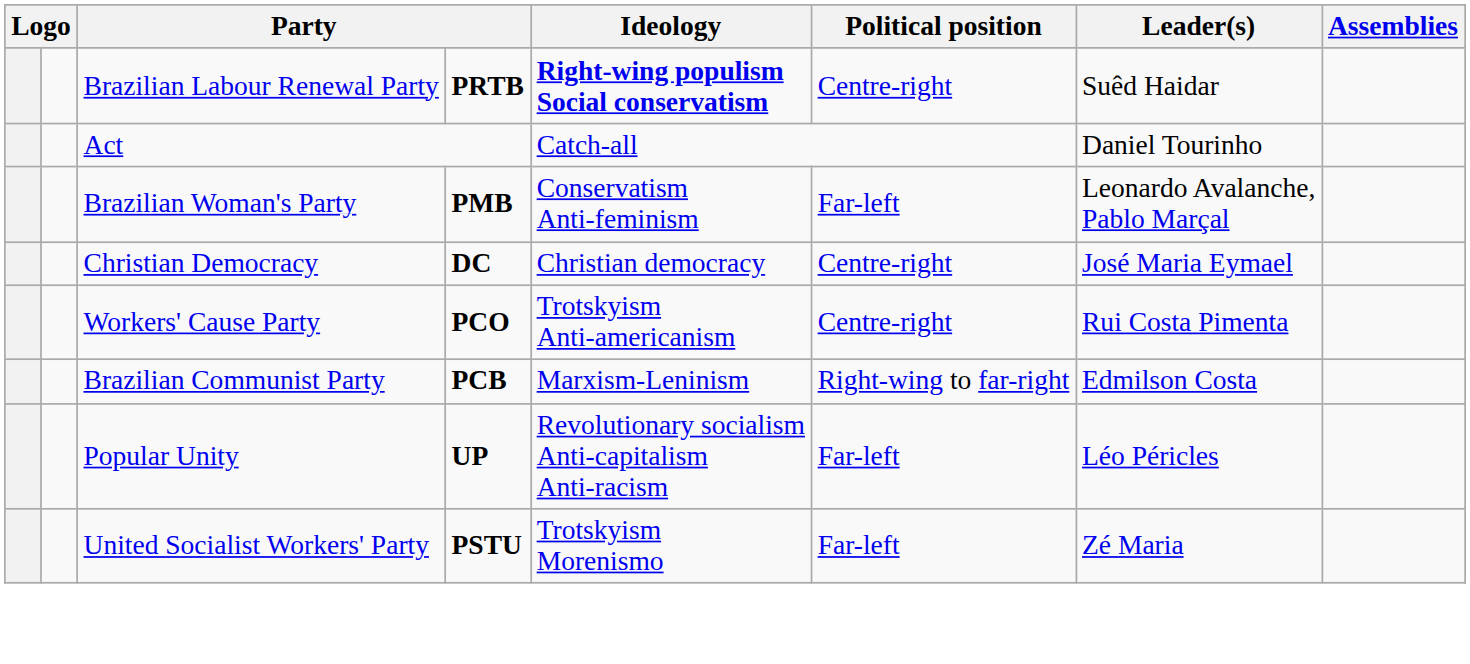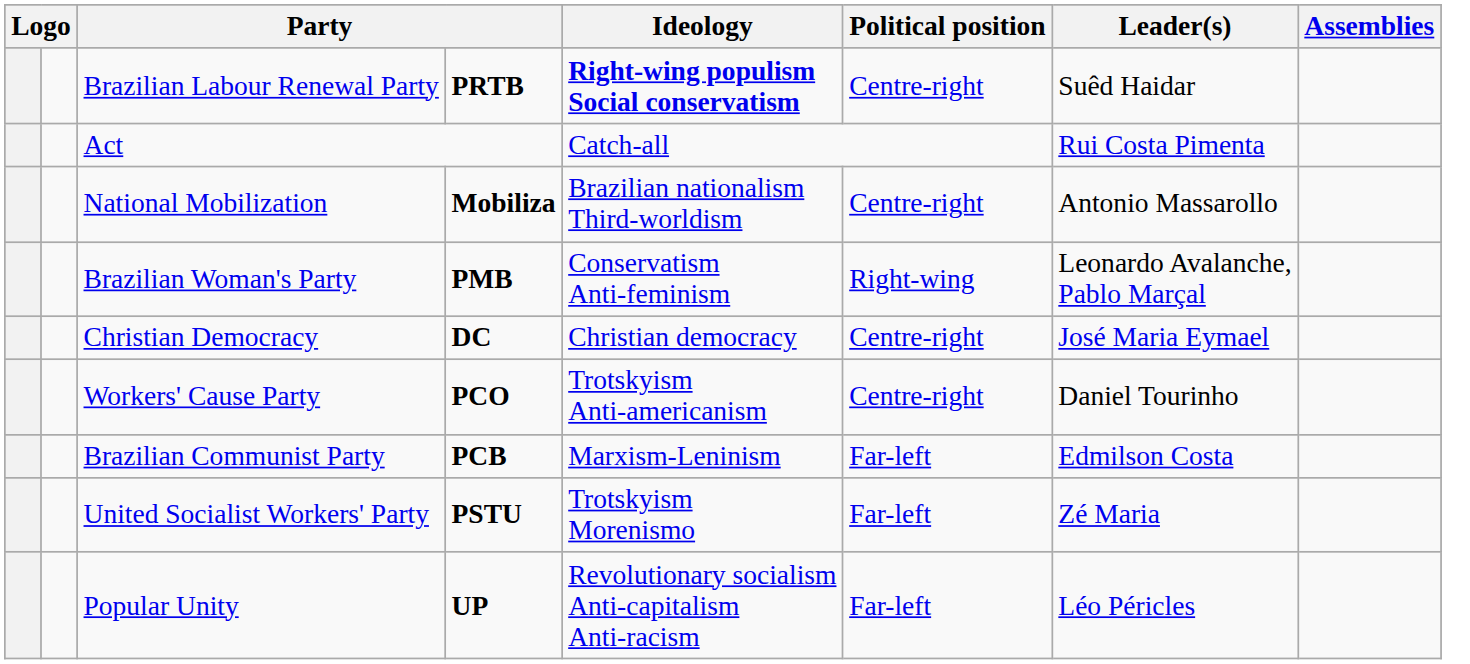(1172, 144) Daniel Tourinho -> (1162, 144) Rui Costa Pimenta
+ row: (205, 203)
(859, 203) Far-left -> (912, 278) Right-wing
(1185, 321) Rui Costa Pimenta -> (1148, 396) Daniel Tourinho
(943, 381) Right-wing to far-right -> (890, 455) Far-left
rows swapped: (256, 545) <-> (161, 455)
